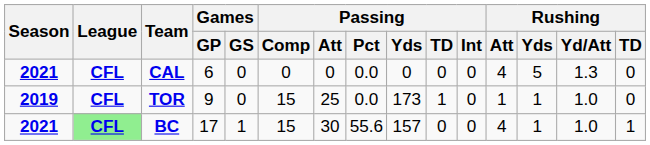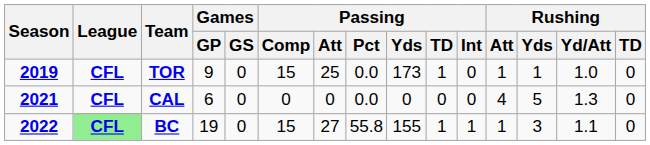rows swapped: (167, 99) <-> (167, 72)
(39, 126) 2021 -> (39, 126) 2022
(209, 126) 17 -> (209, 126) 19
(241, 126) 1 -> (241, 126) 0
(330, 126) 30 -> (330, 126) 27
(366, 126) 55.6 -> (366, 126) 55.8
(407, 126) 157 -> (407, 126) 155
(442, 126) 0 -> (442, 126) 1
(471, 126) 0 -> (471, 126) 1
(502, 126) 4 -> (502, 126) 1
(537, 126) 1 -> (537, 126) 3
(586, 126) 1.0 -> (586, 126) 1.1
(630, 126) 1 -> (630, 126) 0
